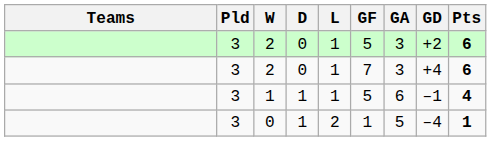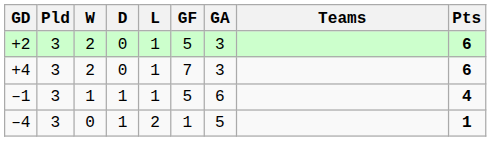columns swapped: (111, 18) <-> (432, 18)
